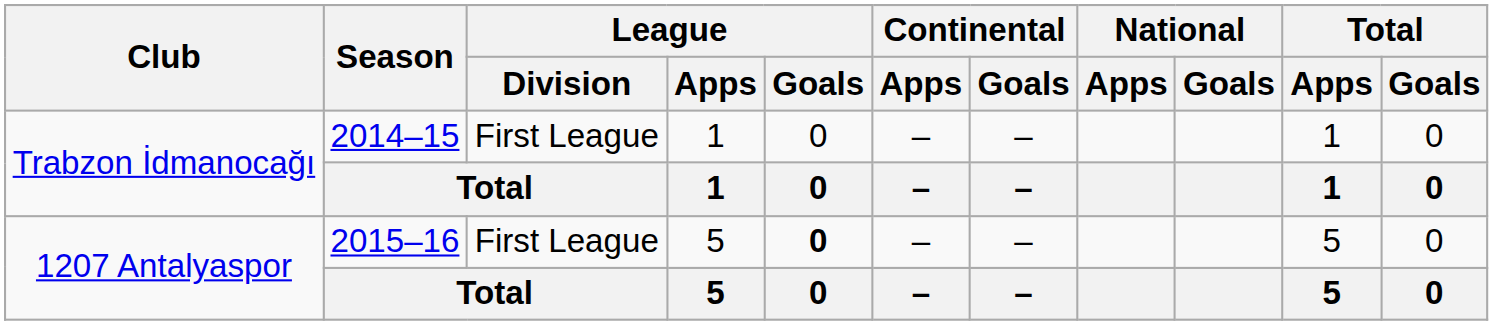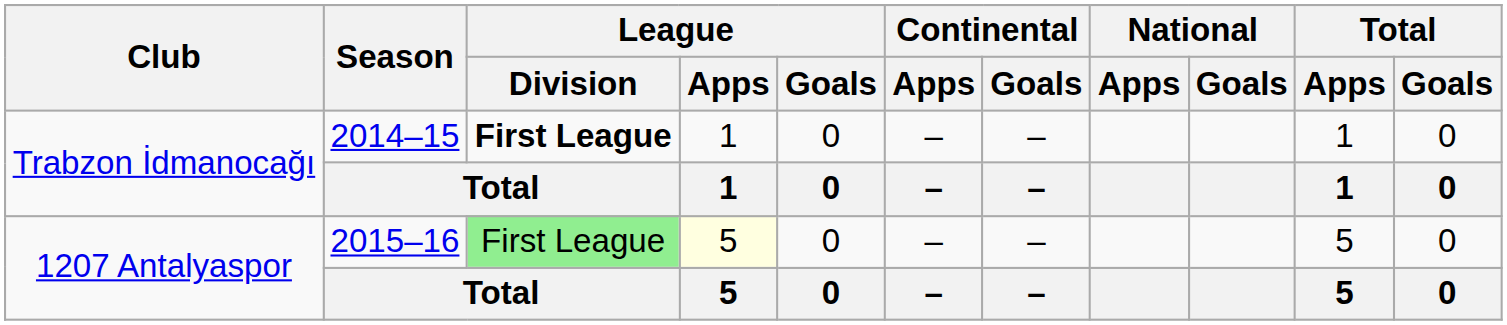(567, 135) normal -> (573, 135) bold
(567, 240) no background -> (573, 240) lightgreen background
(715, 240) no background -> (728, 240) lightyellow background
(818, 240) bold -> (831, 240) normal
